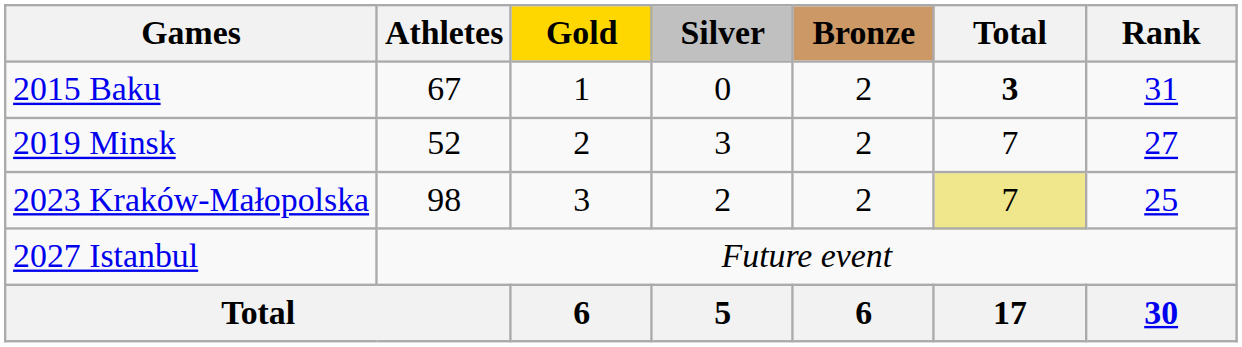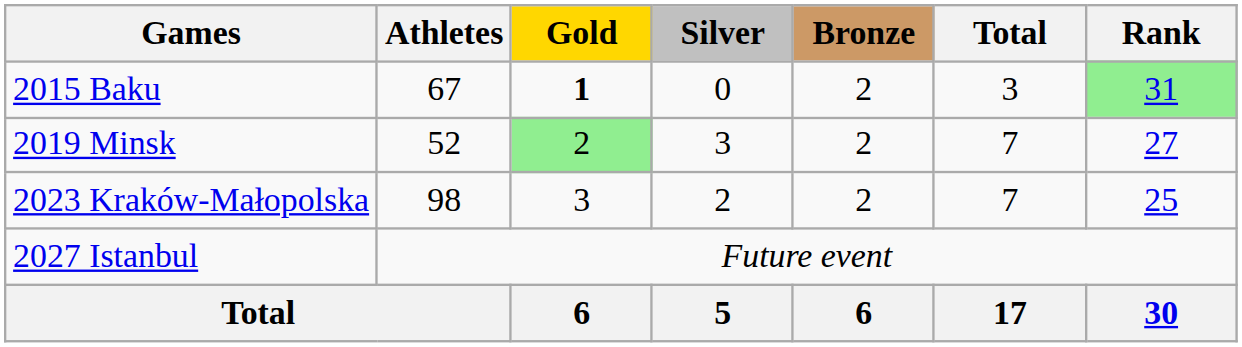(582, 88) normal -> (582, 88) bold
(1010, 88) bold -> (1010, 88) normal
(1161, 88) no background -> (1161, 88) lightgreen background
(582, 144) no background -> (582, 144) lightgreen background
(1010, 200) khaki background -> (1010, 200) no background
